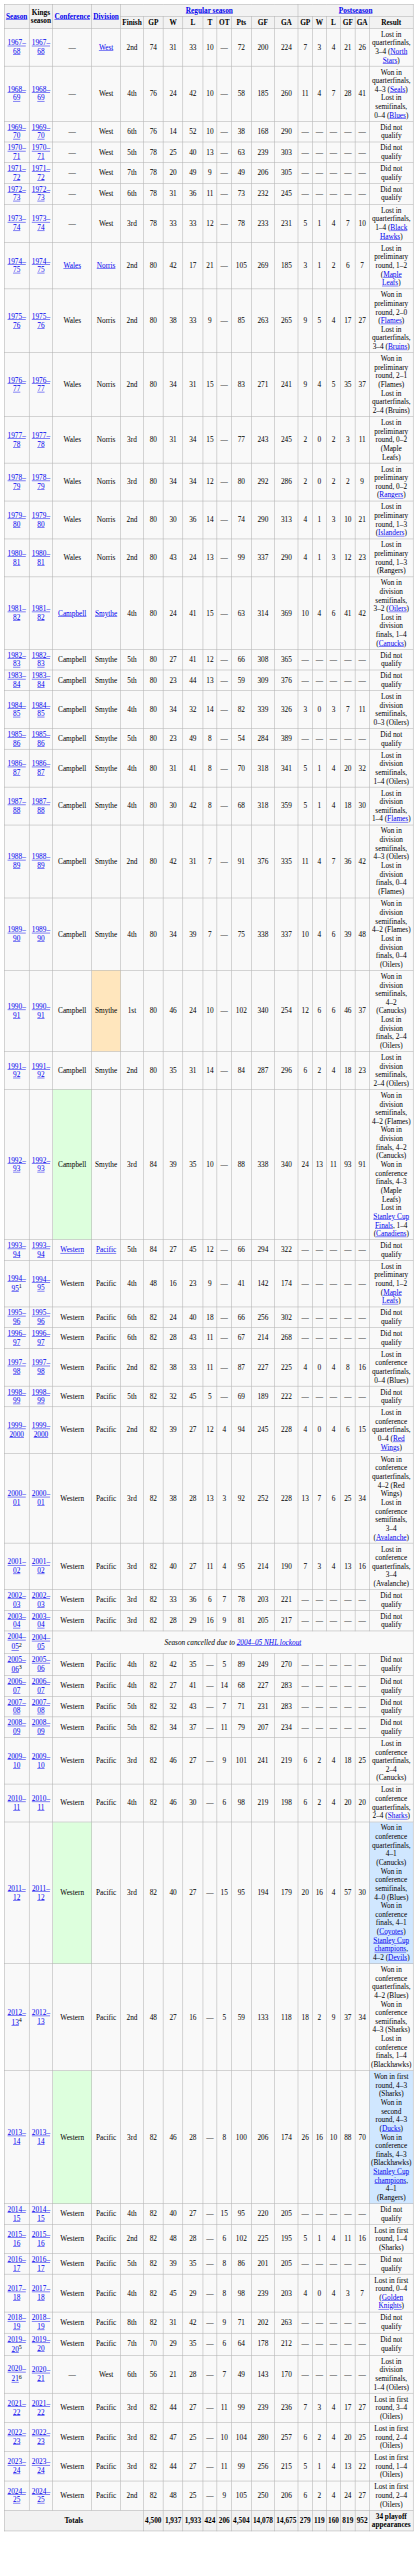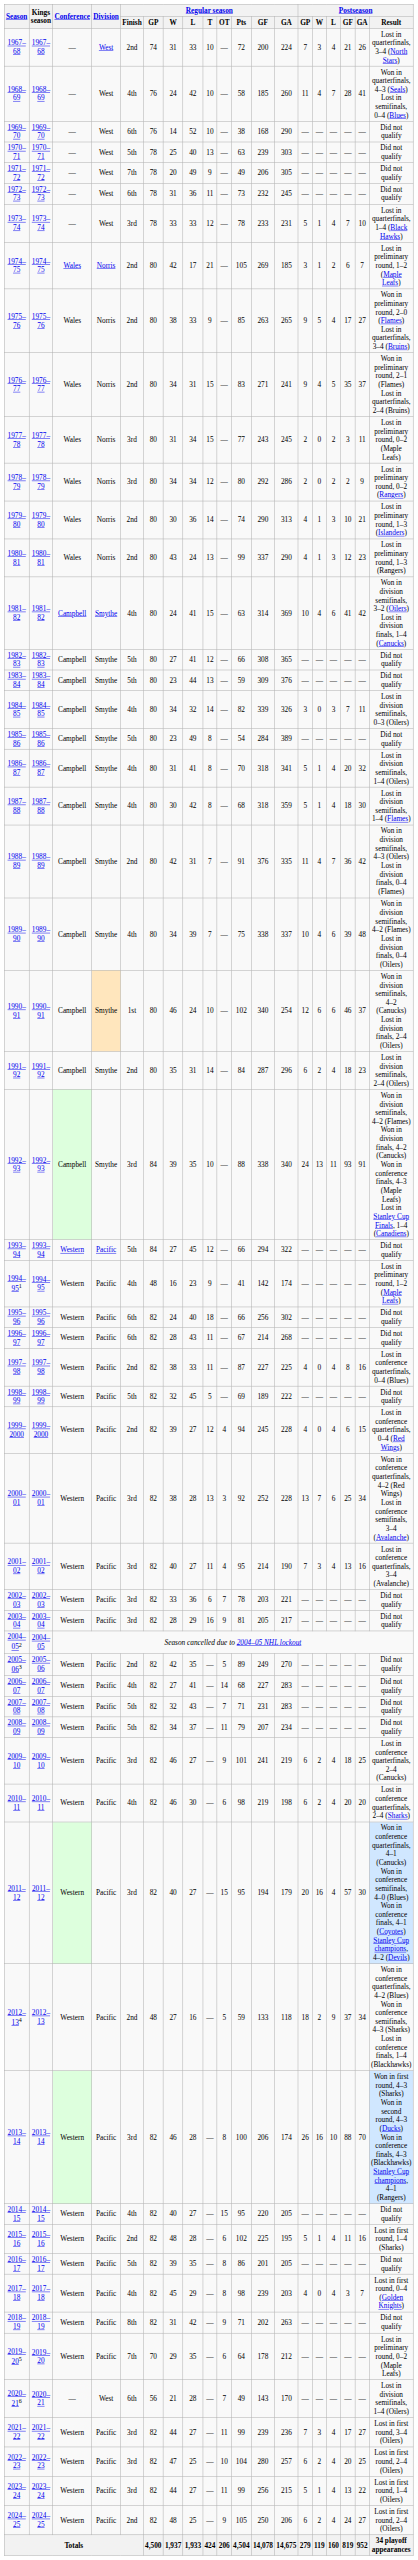(132, 1664) 4th -> (132, 1664) 2nd
(391, 2344) Did not qualify -> (391, 2356) Lost in preliminary round, 0–2 (Maple Leafs)
